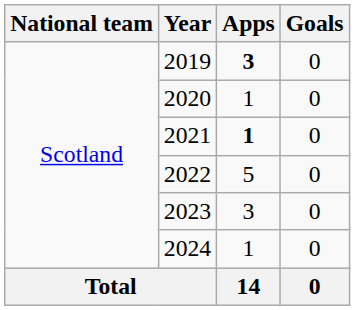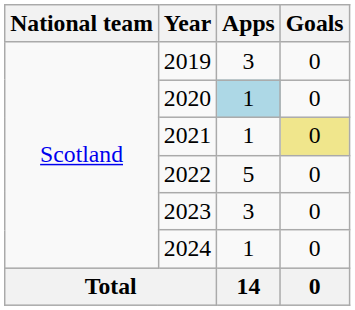(248, 60) bold -> (248, 60) normal
(248, 98) no background -> (248, 98) lightblue background
(248, 135) bold -> (248, 135) normal
(315, 135) no background -> (315, 135) khaki background
